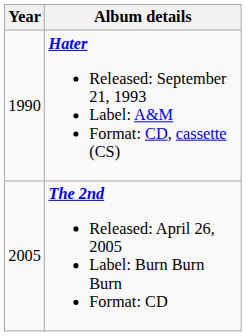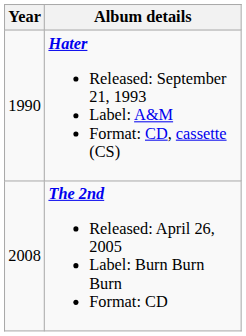(25, 255) 2005 -> (25, 255) 2008
